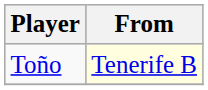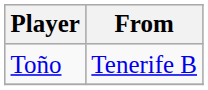(144, 63) lightyellow background -> (144, 63) no background
